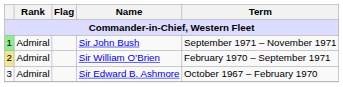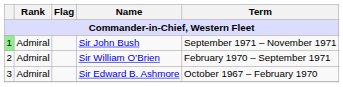(9, 58) khaki background -> (9, 58) no background
